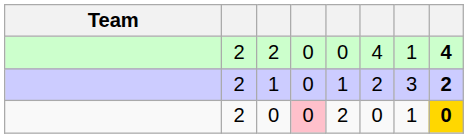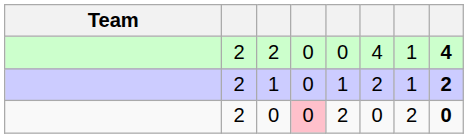(412, 84) 3 -> (412, 84) 1
(412, 116) 1 -> (412, 116) 2
(446, 116) gold background -> (446, 116) no background
